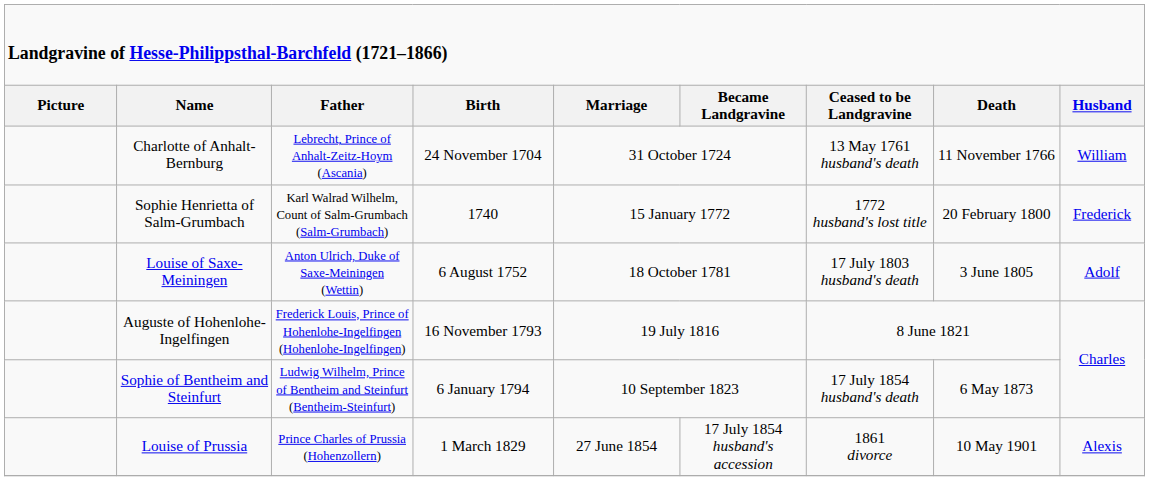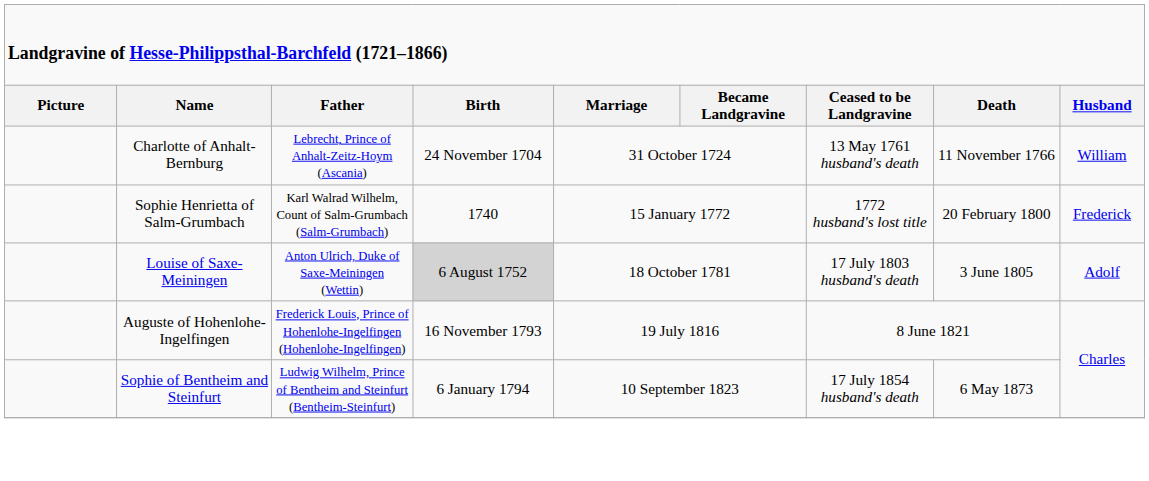(483, 272) no background -> (483, 272) lightgrey background
- row: (194, 446)
